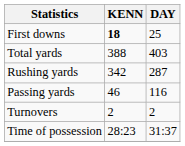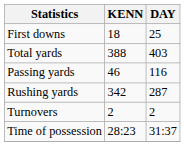(114, 33) bold -> (114, 33) normal
rows swapped: (43, 72) <-> (41, 92)
